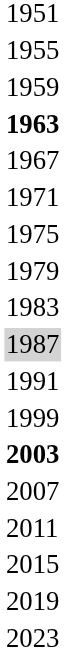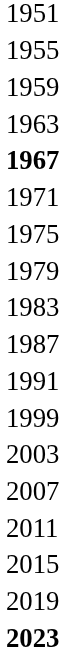(33, 123) bold -> (33, 123) normal
(33, 160) normal -> (33, 160) bold
(33, 344) lightgrey background -> (33, 344) no background
(33, 454) bold -> (33, 454) normal
(33, 638) normal -> (33, 638) bold
